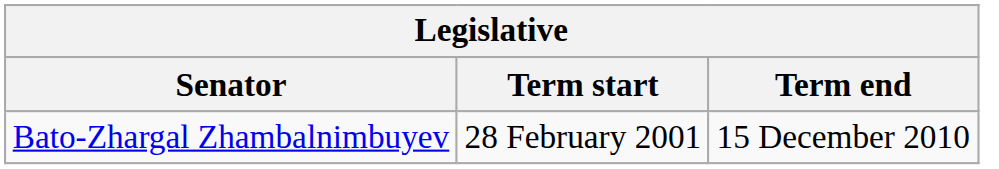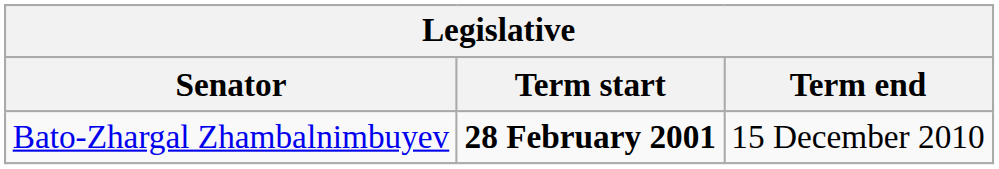(583, 136) normal -> (590, 136) bold
